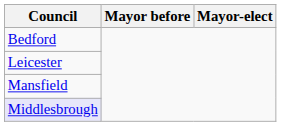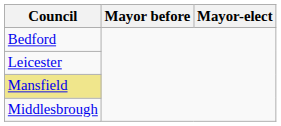(38, 86) no background -> (38, 86) khaki background
(53, 109) lavender background -> (53, 109) no background
